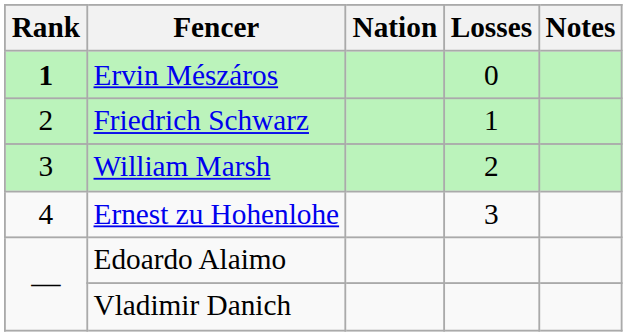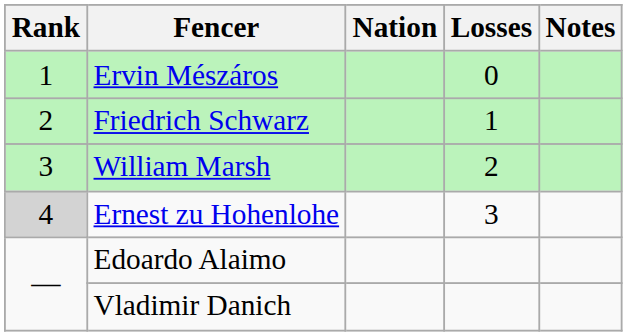(46, 74) bold -> (46, 74) normal
(46, 213) no background -> (46, 213) lightgrey background
